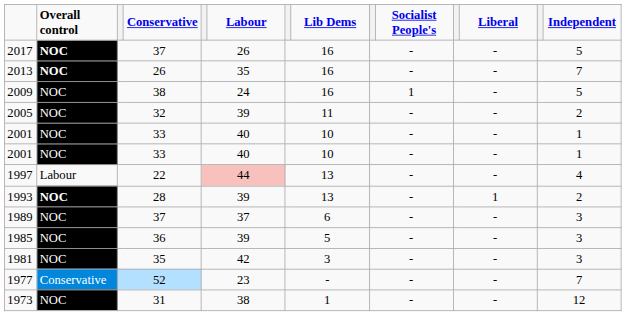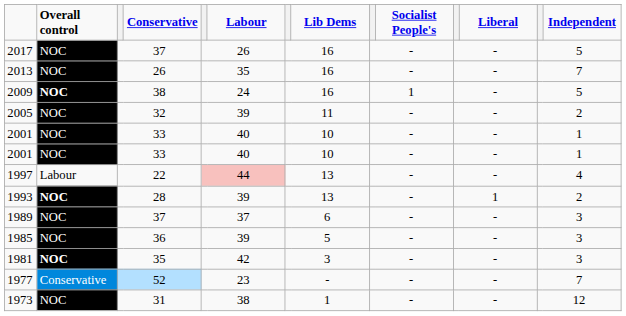(54, 50) bold -> (53, 50) normal
(54, 71) bold -> (53, 71) normal
(53, 92) normal -> (54, 92) bold
(53, 258) normal -> (54, 258) bold
